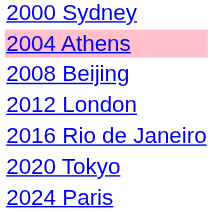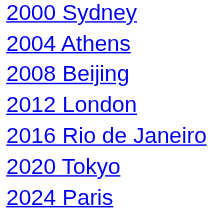(68, 43) pink background -> (68, 43) no background
